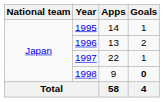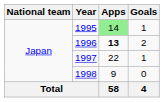(113, 27) no background -> (113, 27) lightgreen background
(113, 43) normal -> (113, 43) bold
(144, 74) bold -> (144, 74) normal
